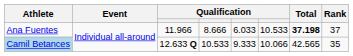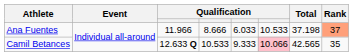(306, 30) bold -> (306, 30) normal
(335, 30) no background -> (335, 30) lightsalmon background
(38, 45) lightblue background -> (38, 45) no background
(274, 45) no background -> (274, 45) pink background
